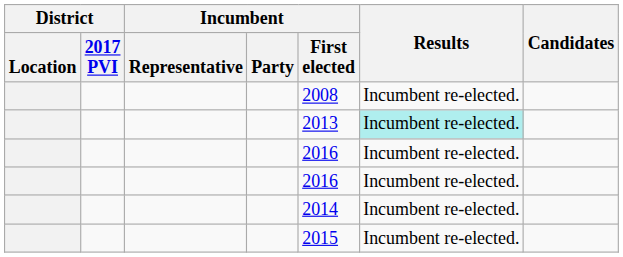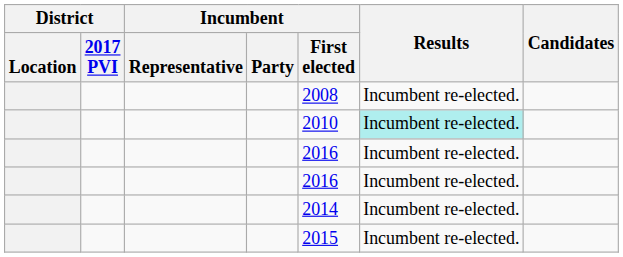(320, 124) 2013 -> (320, 124) 2010
